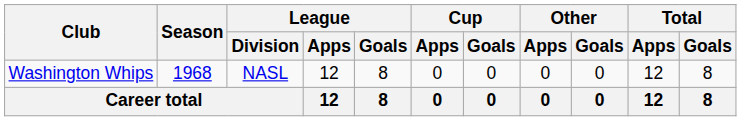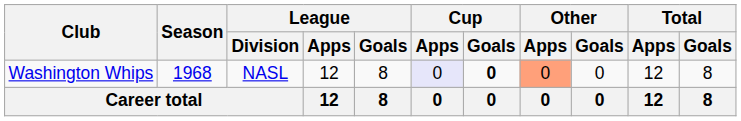(437, 73) no background -> (437, 73) lavender background
(491, 73) normal -> (491, 73) bold
(545, 73) no background -> (545, 73) lightsalmon background
